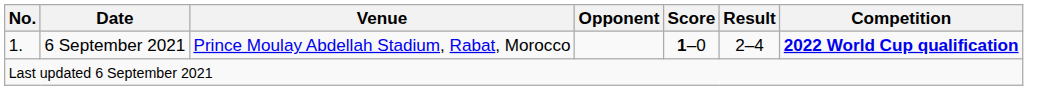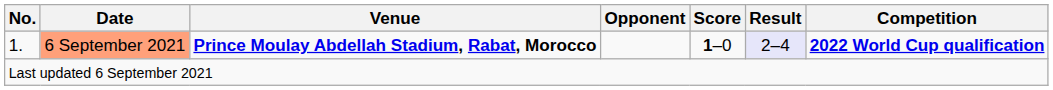(115, 45) no background -> (115, 45) lightsalmon background
(382, 45) normal -> (395, 45) bold
(749, 45) no background -> (775, 45) lavender background
